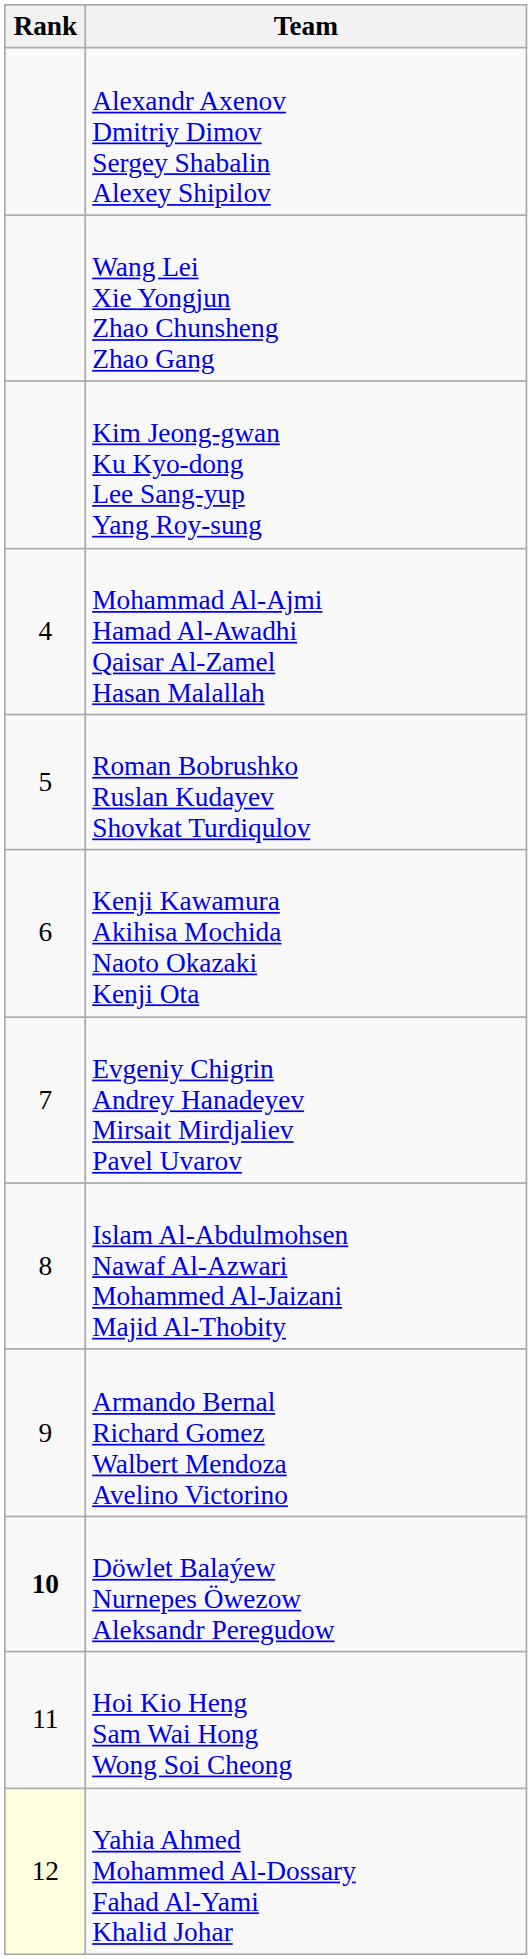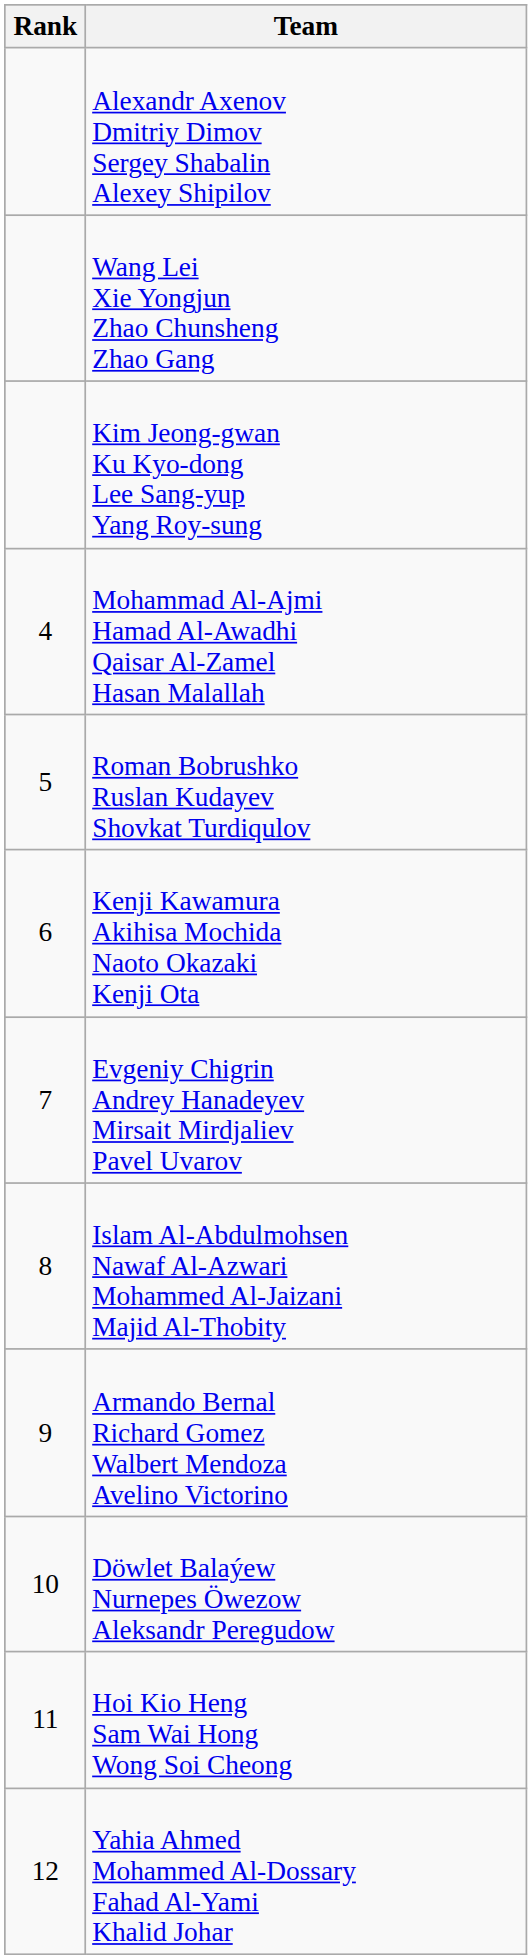(45, 1583) bold -> (45, 1583) normal
(45, 1870) lightyellow background -> (45, 1870) no background
